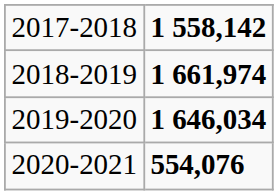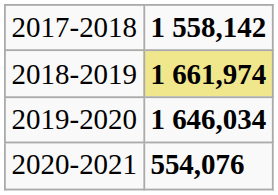(208, 73) no background -> (208, 73) khaki background
